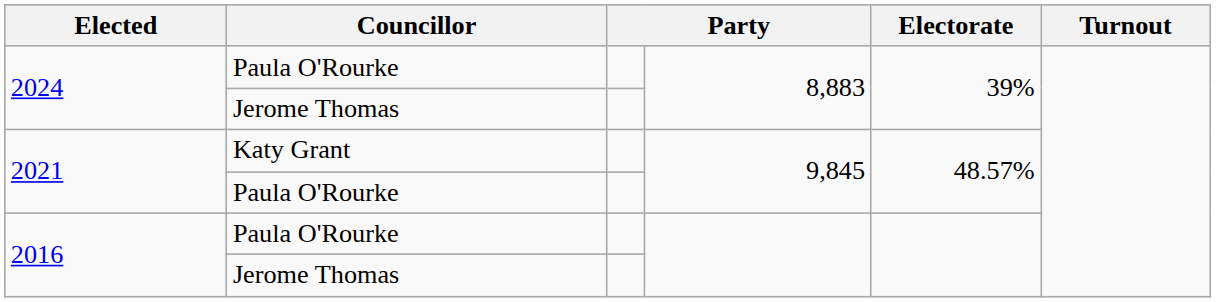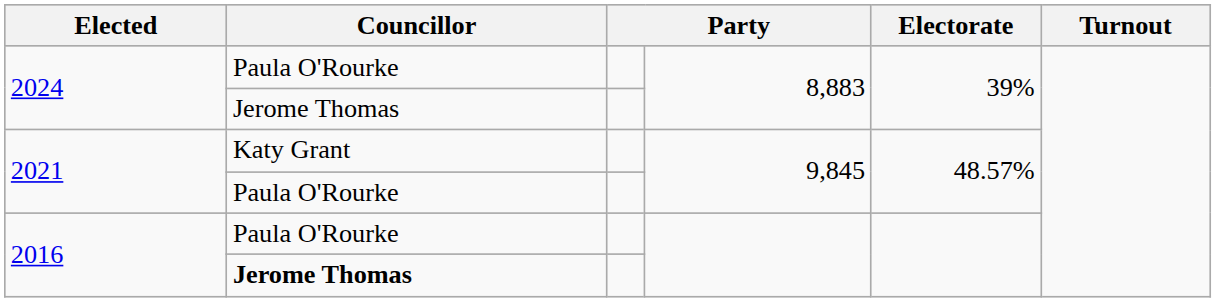(316, 274) normal -> (322, 274) bold
